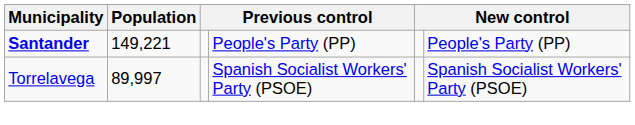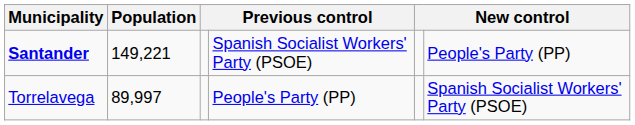(284, 43) People's Party (PP) -> (310, 52) Spanish Socialist Workers' Party (PSOE)
(310, 79) Spanish Socialist Workers' Party (PSOE) -> (284, 97) People's Party (PP)
